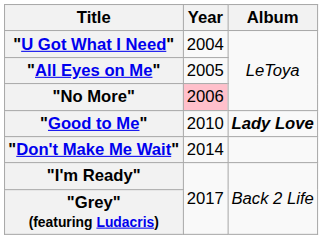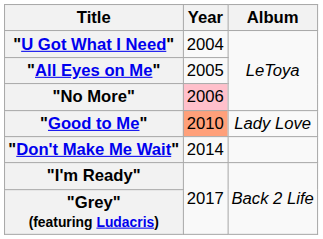(205, 123) no background -> (205, 123) lightsalmon background
(273, 123) bold -> (273, 123) normal
